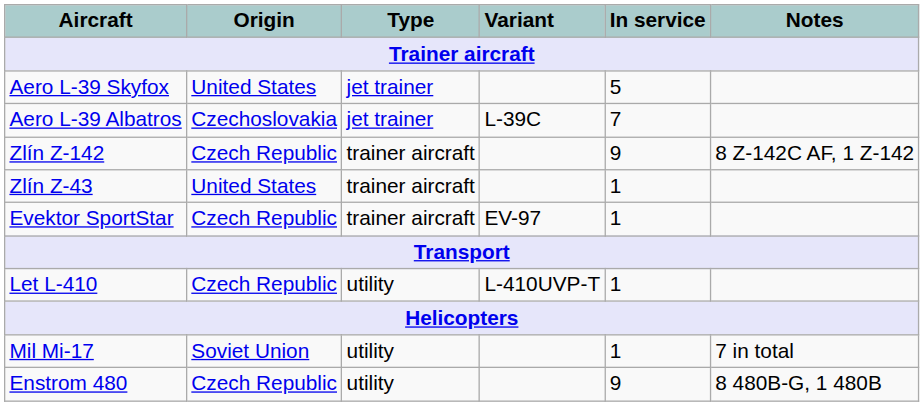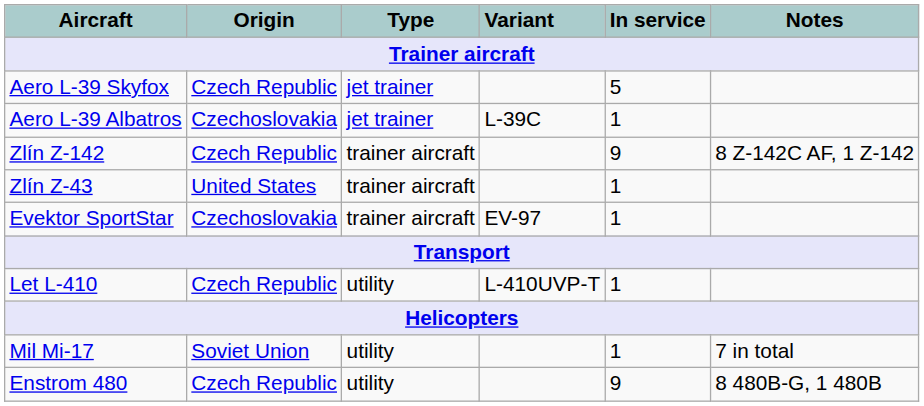(254, 86) United States -> (264, 86) Czech Republic
(615, 119) 7 -> (615, 119) 1
(264, 218) Czech Republic -> (264, 218) Czechoslovakia
